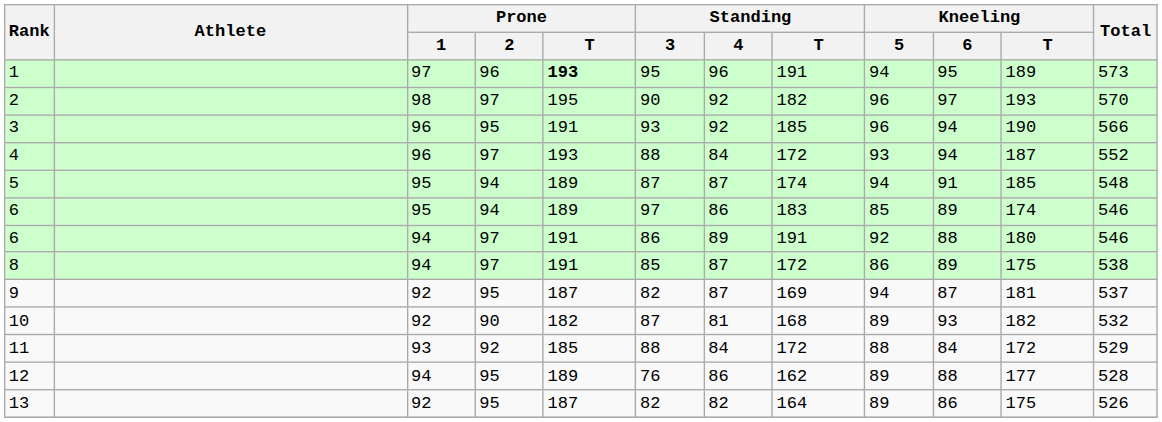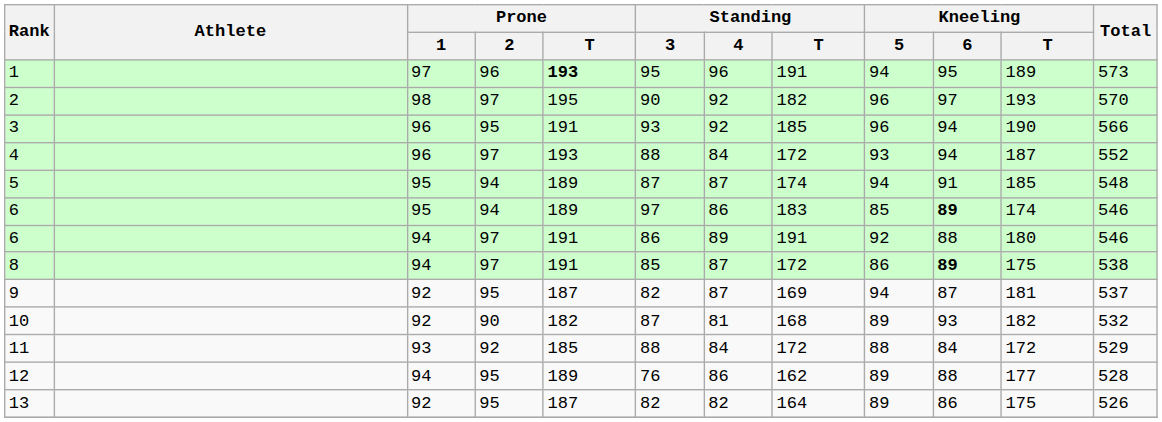(947, 211) normal -> (947, 211) bold
(947, 266) normal -> (947, 266) bold
